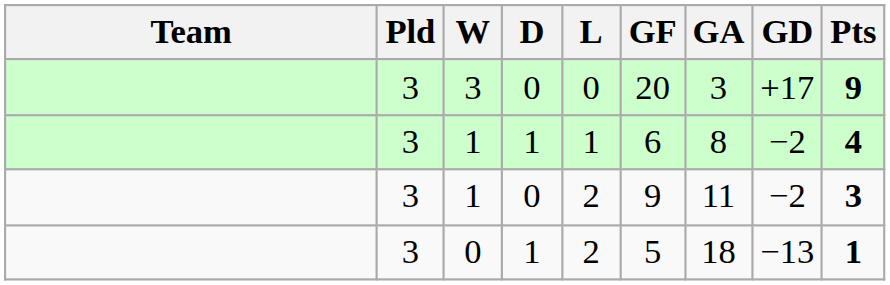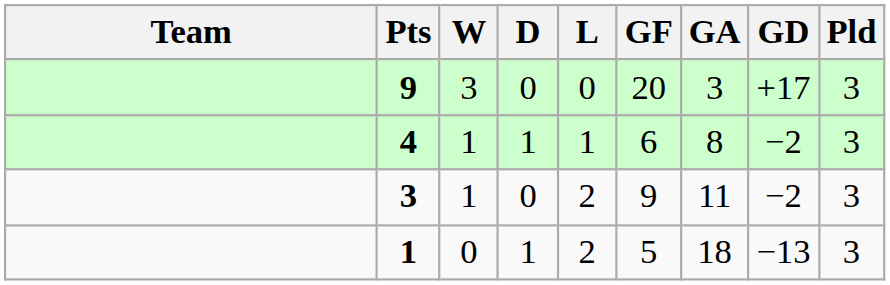columns swapped: (410, 31) <-> (853, 31)
